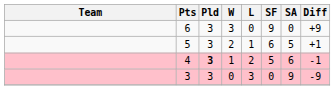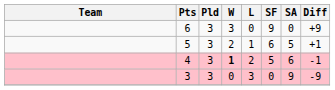(210, 61) bold -> (210, 61) normal
(231, 61) normal -> (231, 61) bold
